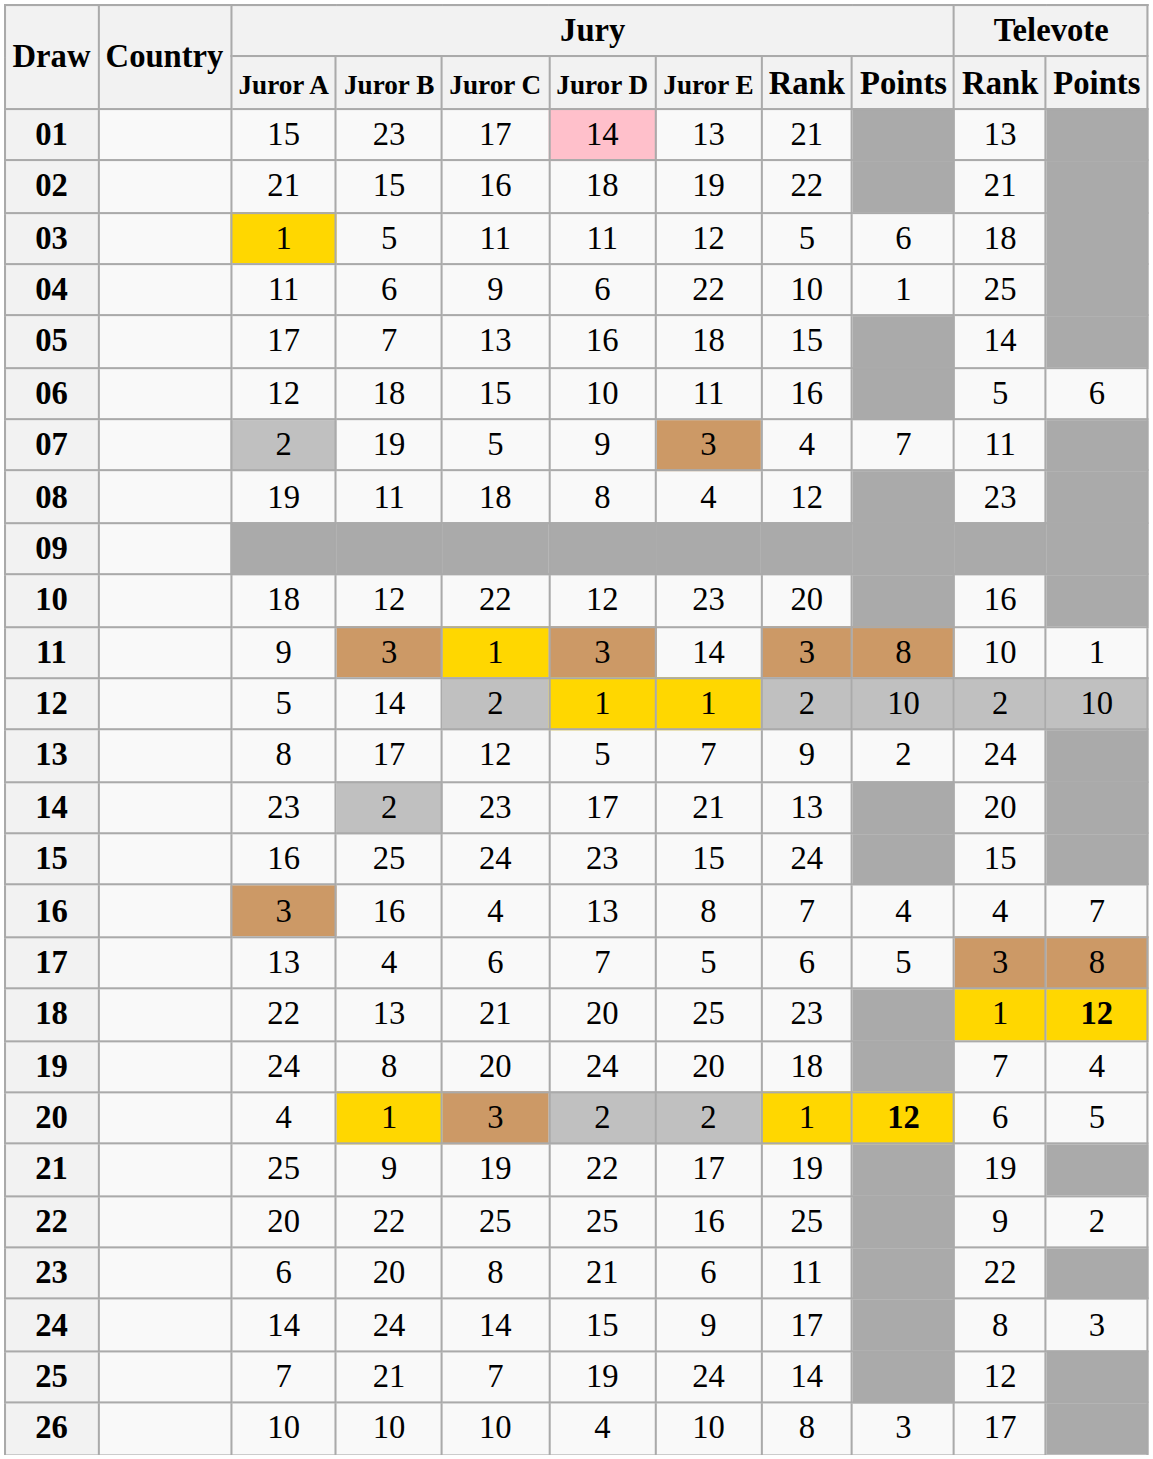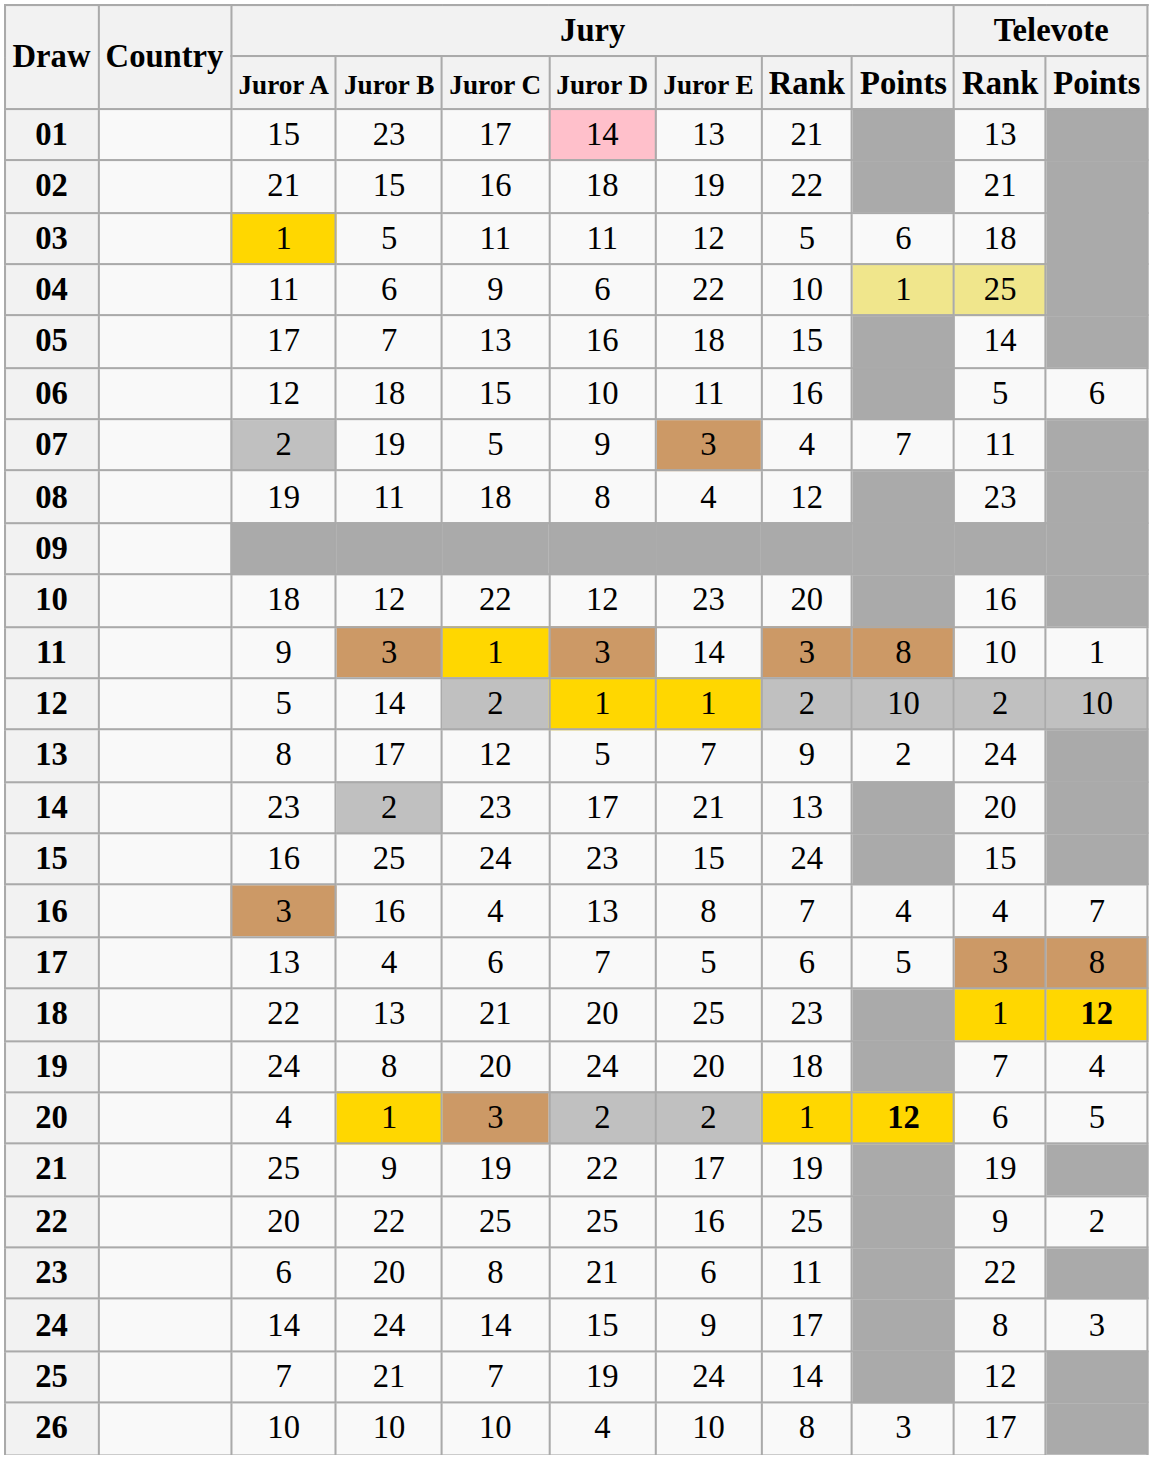(904, 289) no background -> (904, 289) khaki background
(1000, 289) no background -> (1000, 289) khaki background
